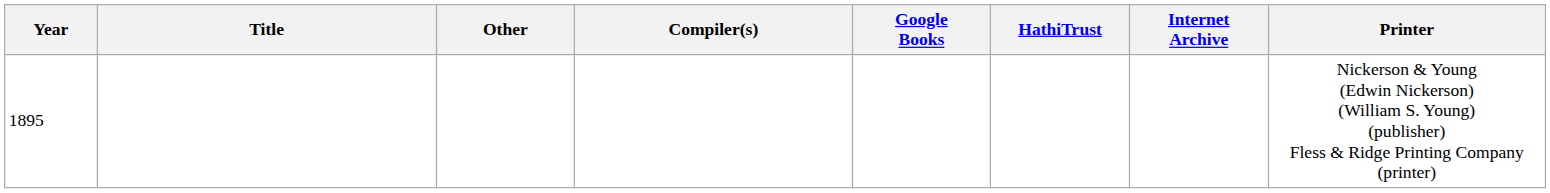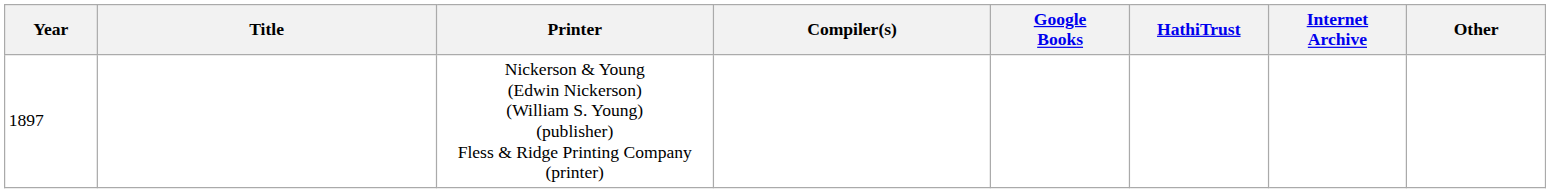columns swapped: (1407, 29) <-> (505, 29)
(26, 120) 1895 -> (26, 120) 1897
